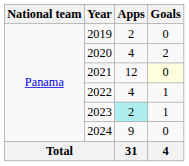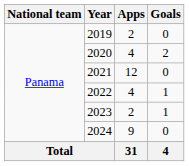(166, 72) lightyellow background -> (166, 72) no background
(131, 111) paleturquoise background -> (131, 111) no background
